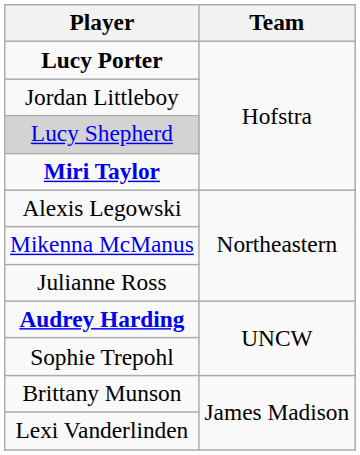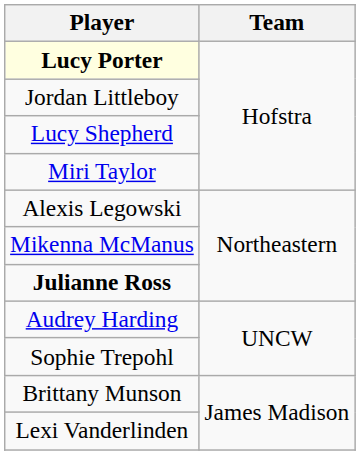(102, 60) no background -> (102, 60) lightyellow background
(102, 134) lightgrey background -> (102, 134) no background
(102, 171) bold -> (102, 171) normal
(102, 282) normal -> (102, 282) bold
(102, 319) bold -> (102, 319) normal
